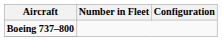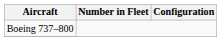(40, 28) bold -> (40, 28) normal
